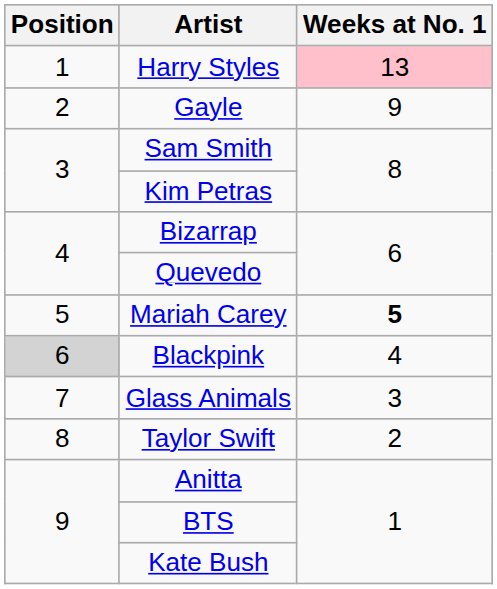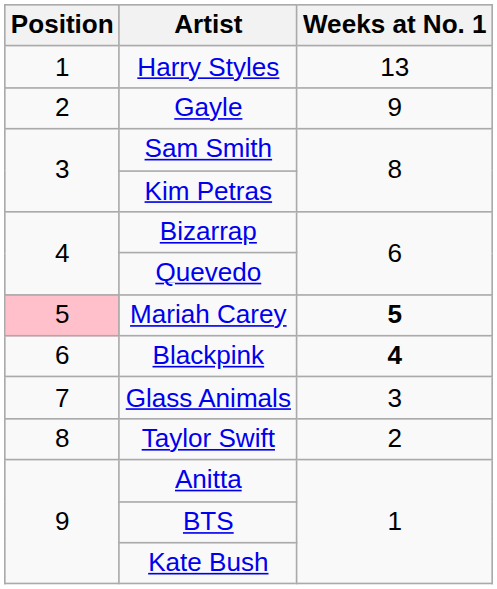(395, 66) pink background -> (395, 66) no background
(62, 314) no background -> (62, 314) pink background
(62, 356) lightgrey background -> (62, 356) no background
(395, 356) normal -> (395, 356) bold
